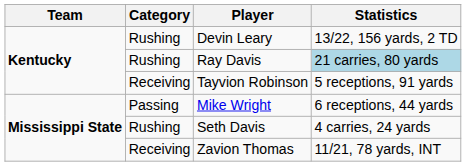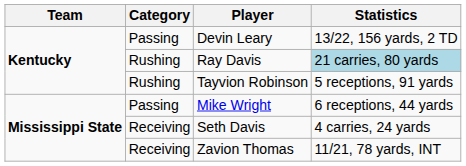(154, 38) Rushing -> (154, 38) Passing
(160, 82) Receiving -> (154, 82) Rushing
(154, 127) Rushing -> (160, 127) Receiving
